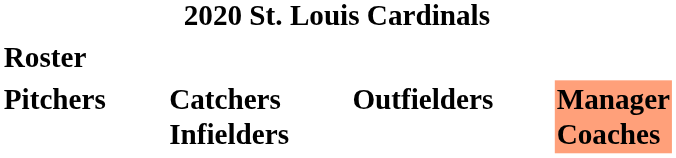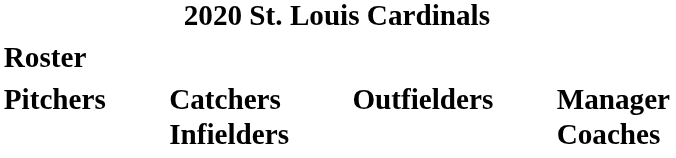(613, 116) lightsalmon background -> (613, 116) no background
